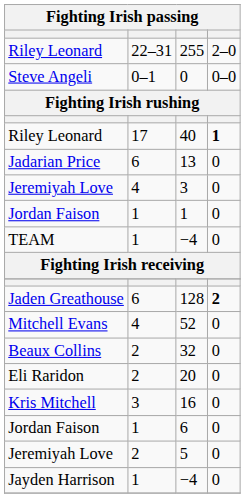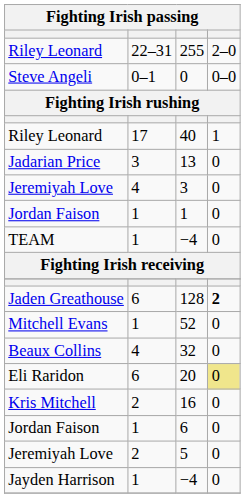(216, 136) bold -> (216, 136) normal
(135, 161) 6 -> (135, 161) 3
(135, 324) 4 -> (135, 324) 1
(135, 350) 2 -> (135, 350) 4
(135, 376) 2 -> (135, 376) 6
(216, 376) no background -> (216, 376) khaki background
(135, 402) 3 -> (135, 402) 2
